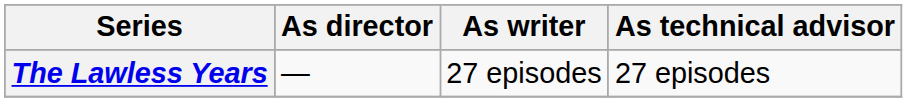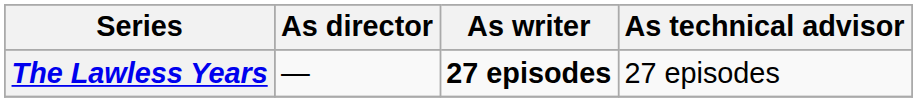(524, 73) normal -> (529, 73) bold
